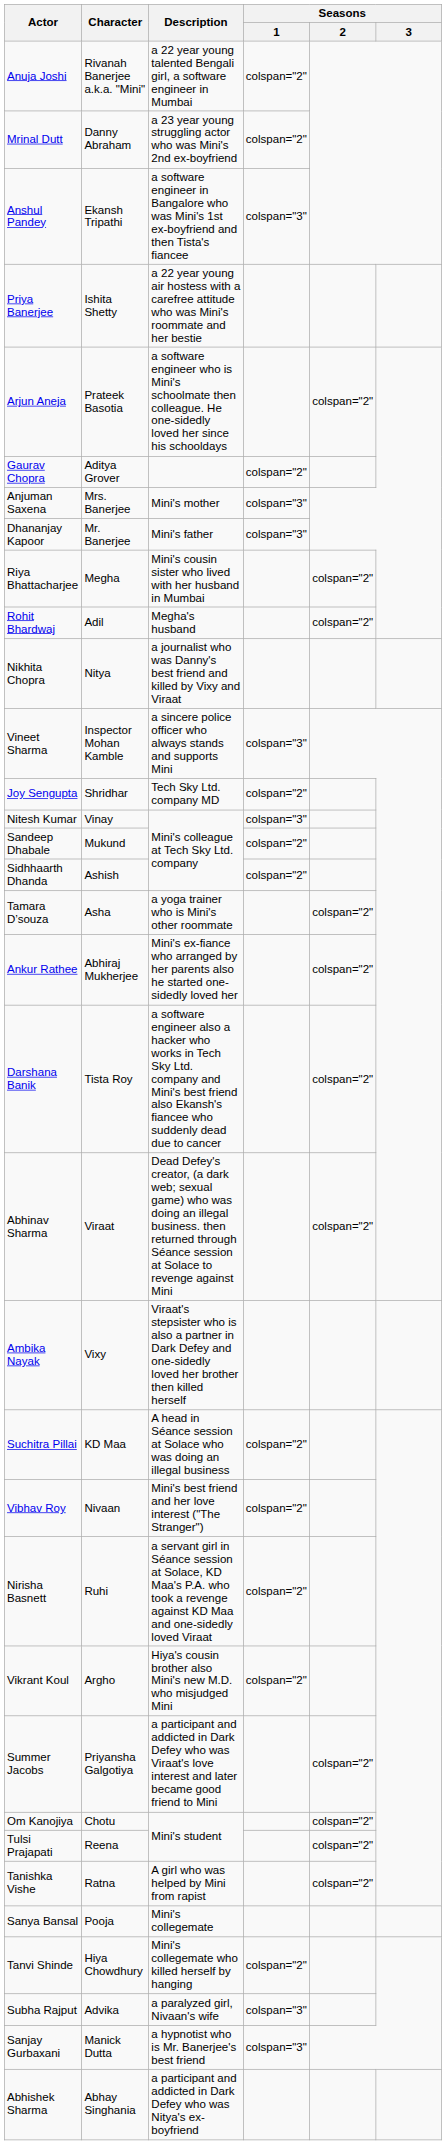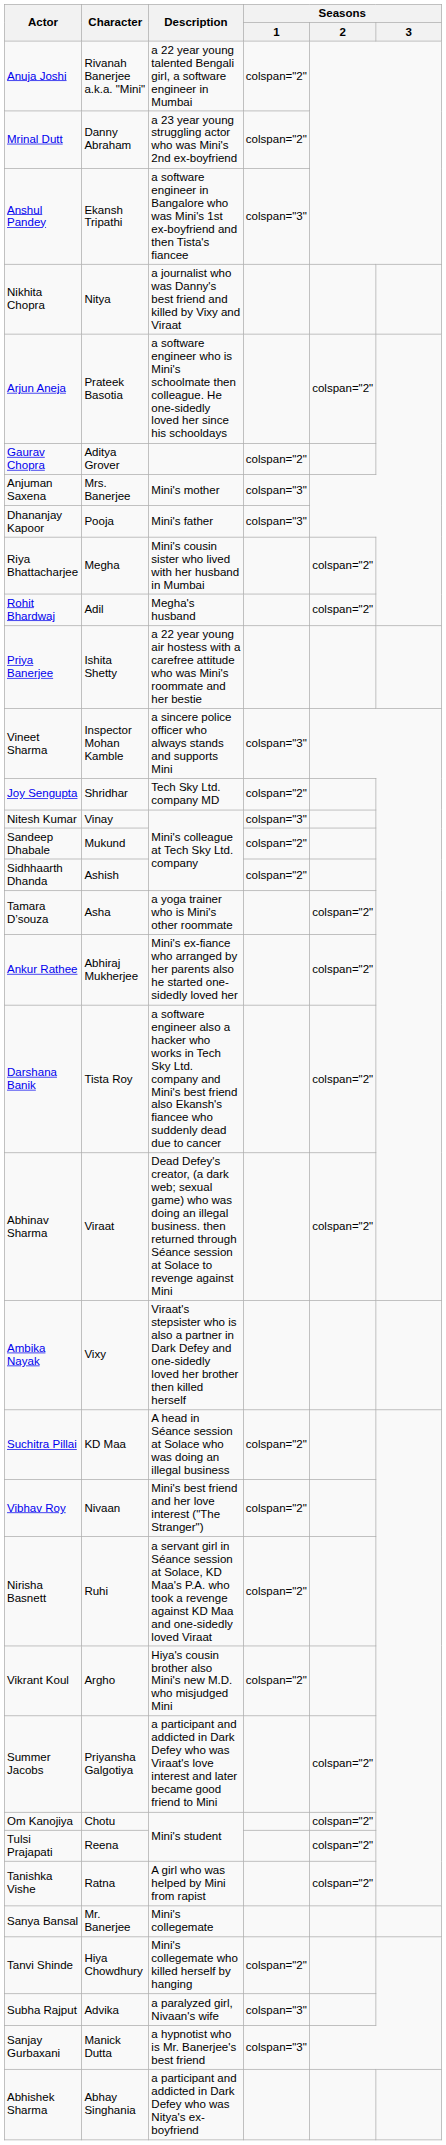rows swapped: (30, 305) <-> (26, 673)
(107, 534) Mr. Banerjee -> (99, 521) Pooja
(99, 1921) Pooja -> (107, 1921) Mr. Banerjee
